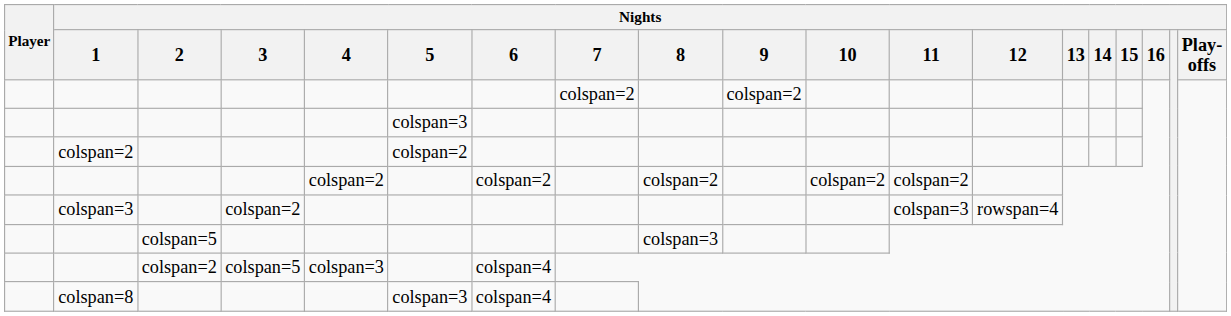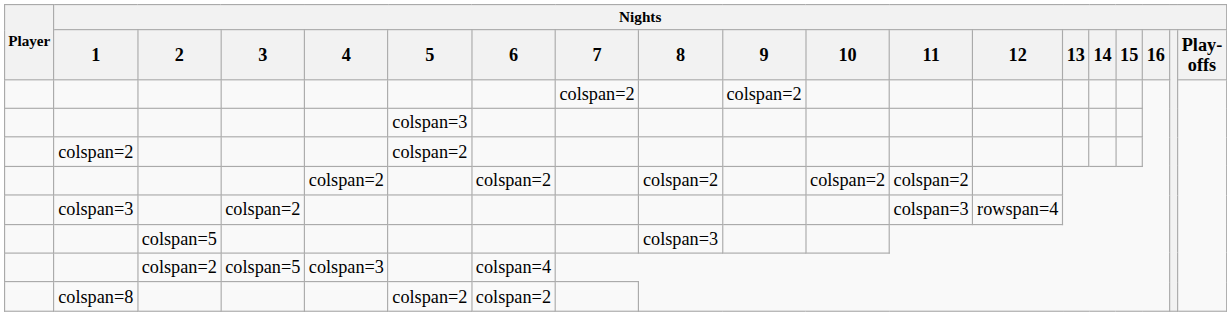(430, 296) colspan=3 -> (430, 296) colspan=2
(513, 296) colspan=4 -> (513, 296) colspan=2
